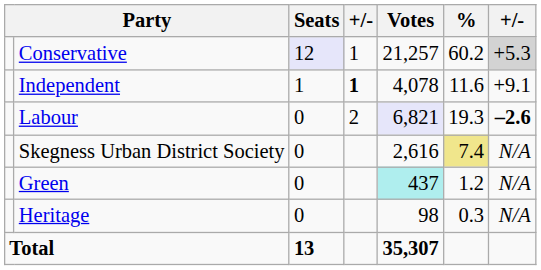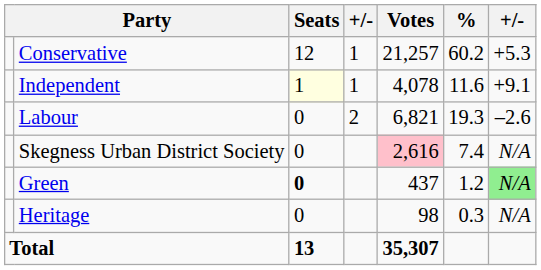(304, 53) lavender background -> (304, 53) no background
(512, 53) lightgrey background -> (512, 53) no background
(299, 85) no background -> (299, 85) lightyellow background
(354, 85) bold -> (354, 85) normal
(416, 118) lavender background -> (416, 118) no background
(513, 118) bold -> (513, 118) normal
(416, 150) no background -> (416, 150) pink background
(471, 150) khaki background -> (471, 150) no background
(299, 183) normal -> (299, 183) bold
(423, 183) paleturquoise background -> (423, 183) no background
(515, 183) no background -> (515, 183) lightgreen background
